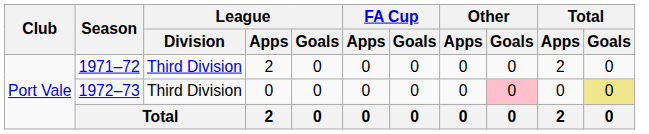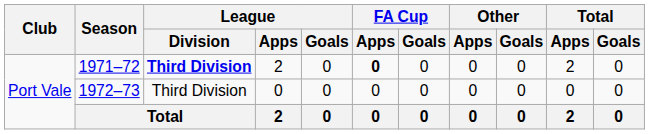(194, 66) normal -> (199, 66) bold
(366, 66) normal -> (376, 66) bold
(512, 91) pink background -> (521, 91) no background
(609, 91) khaki background -> (619, 91) no background
